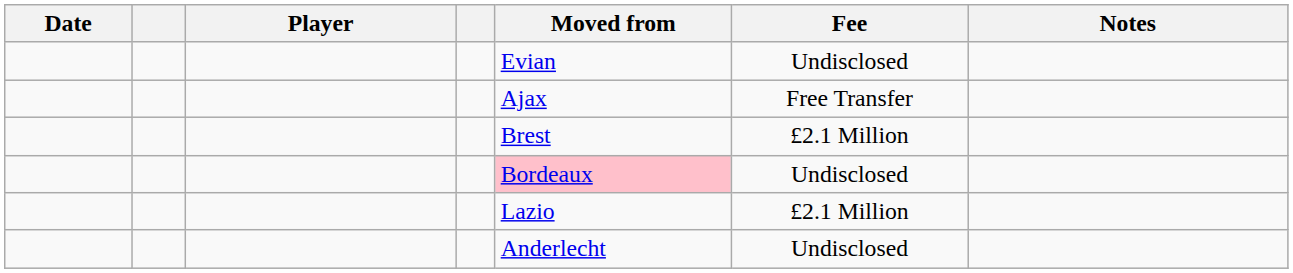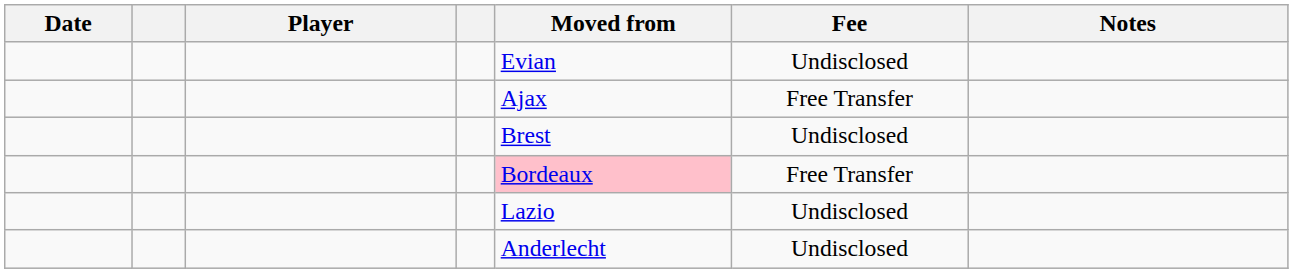(849, 135) £2.1 Million -> (849, 135) Undisclosed
(849, 173) Undisclosed -> (849, 173) Free Transfer
(849, 211) £2.1 Million -> (849, 211) Undisclosed
